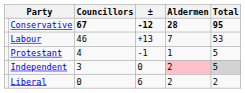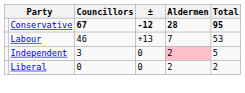- row: (36, 53)
(215, 67) lightgrey background -> (215, 53) no background
(140, 81) 6 -> (140, 67) 0
